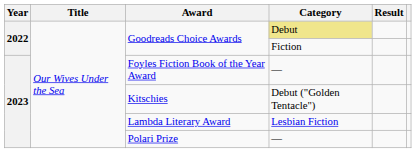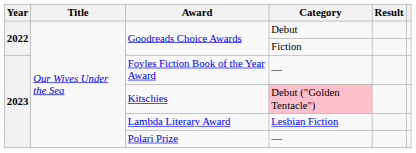(284, 30) khaki background -> (284, 30) no background
(306, 99) no background -> (306, 99) pink background
